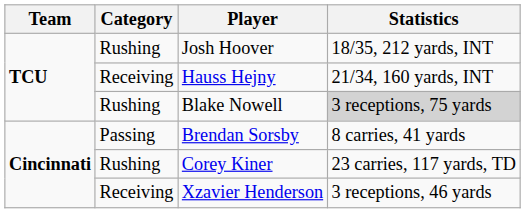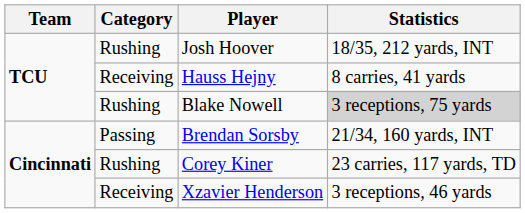(412, 77) 21/34, 160 yards, INT -> (398, 77) 8 carries, 41 yards
(398, 134) 8 carries, 41 yards -> (412, 134) 21/34, 160 yards, INT
